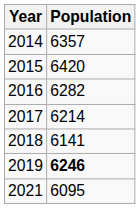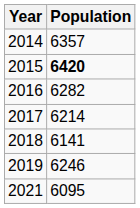(68, 66) normal -> (68, 66) bold
(68, 166) bold -> (68, 166) normal
